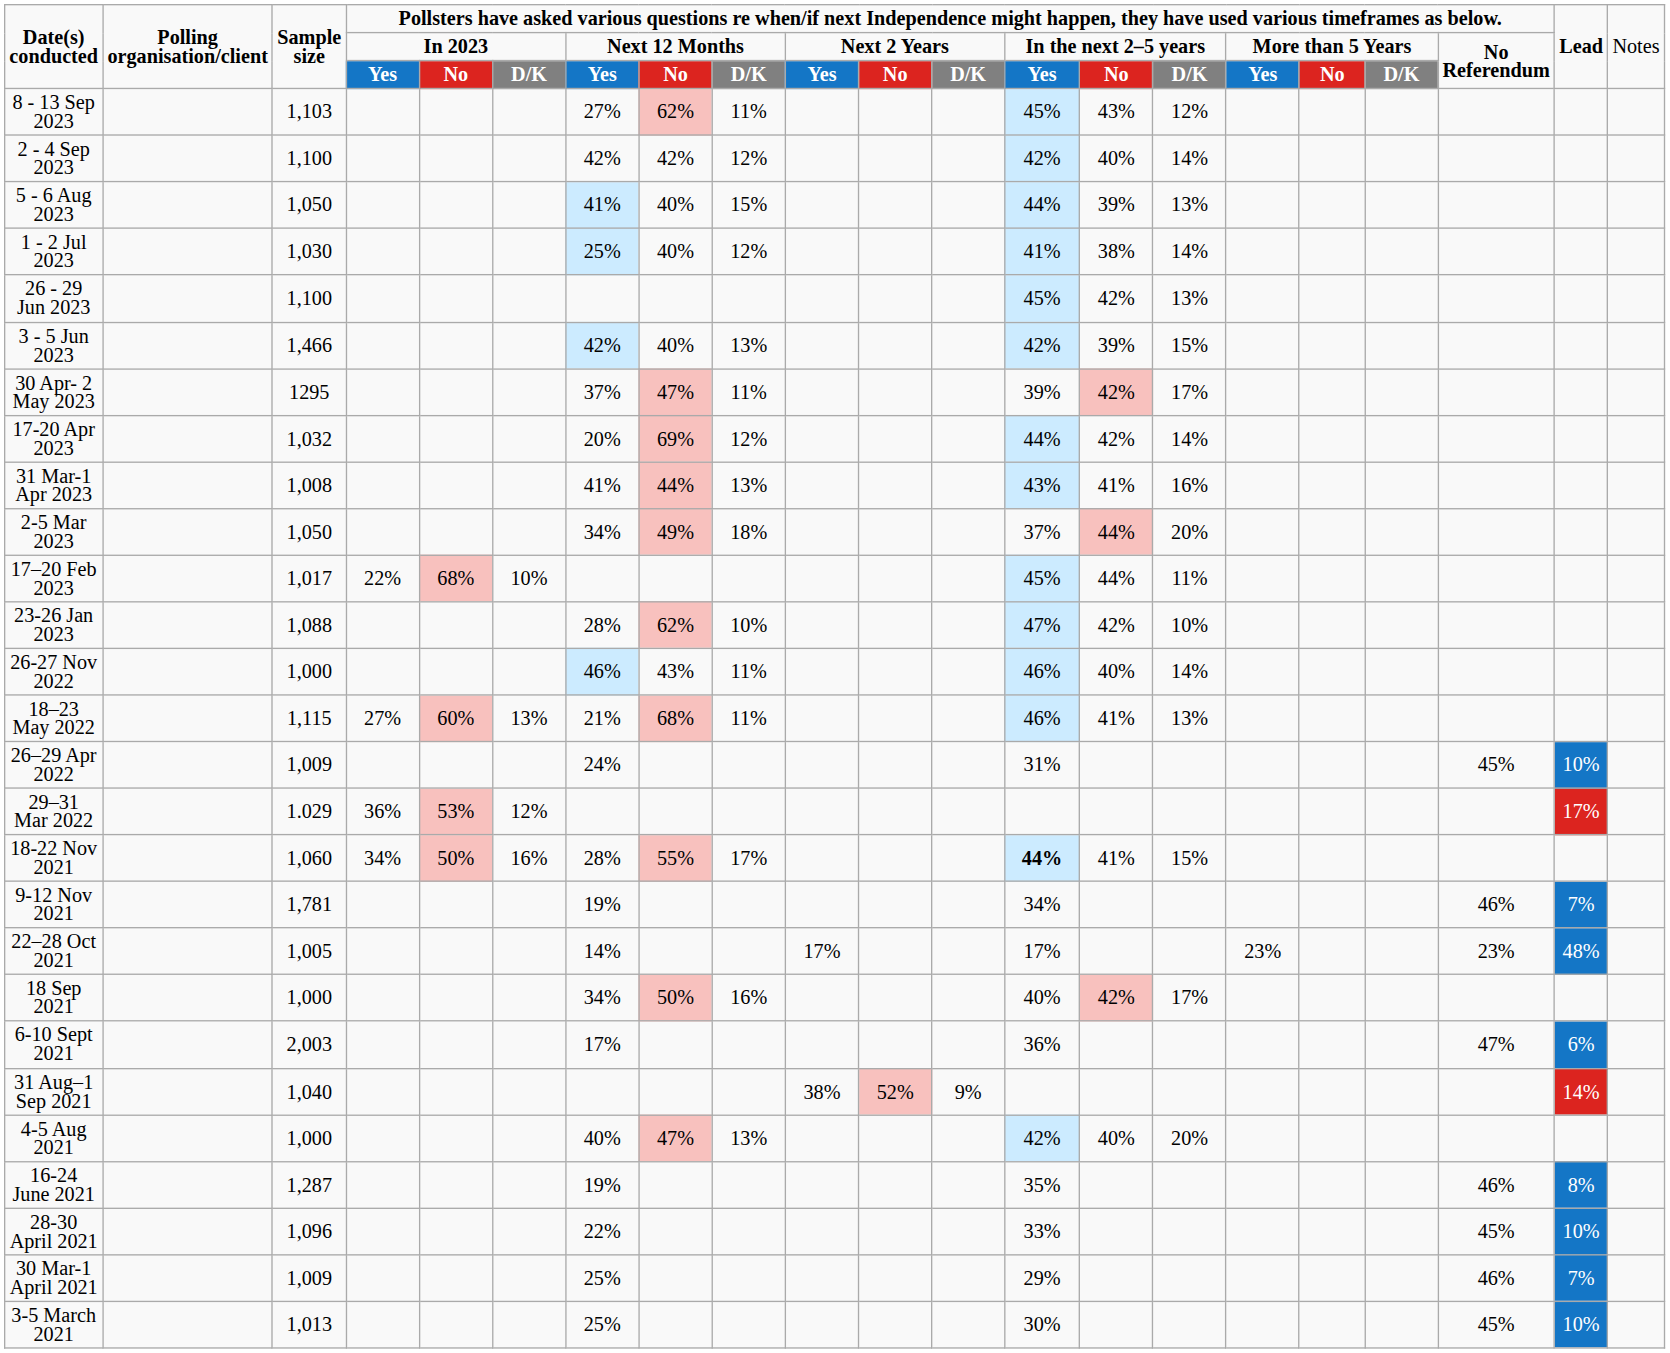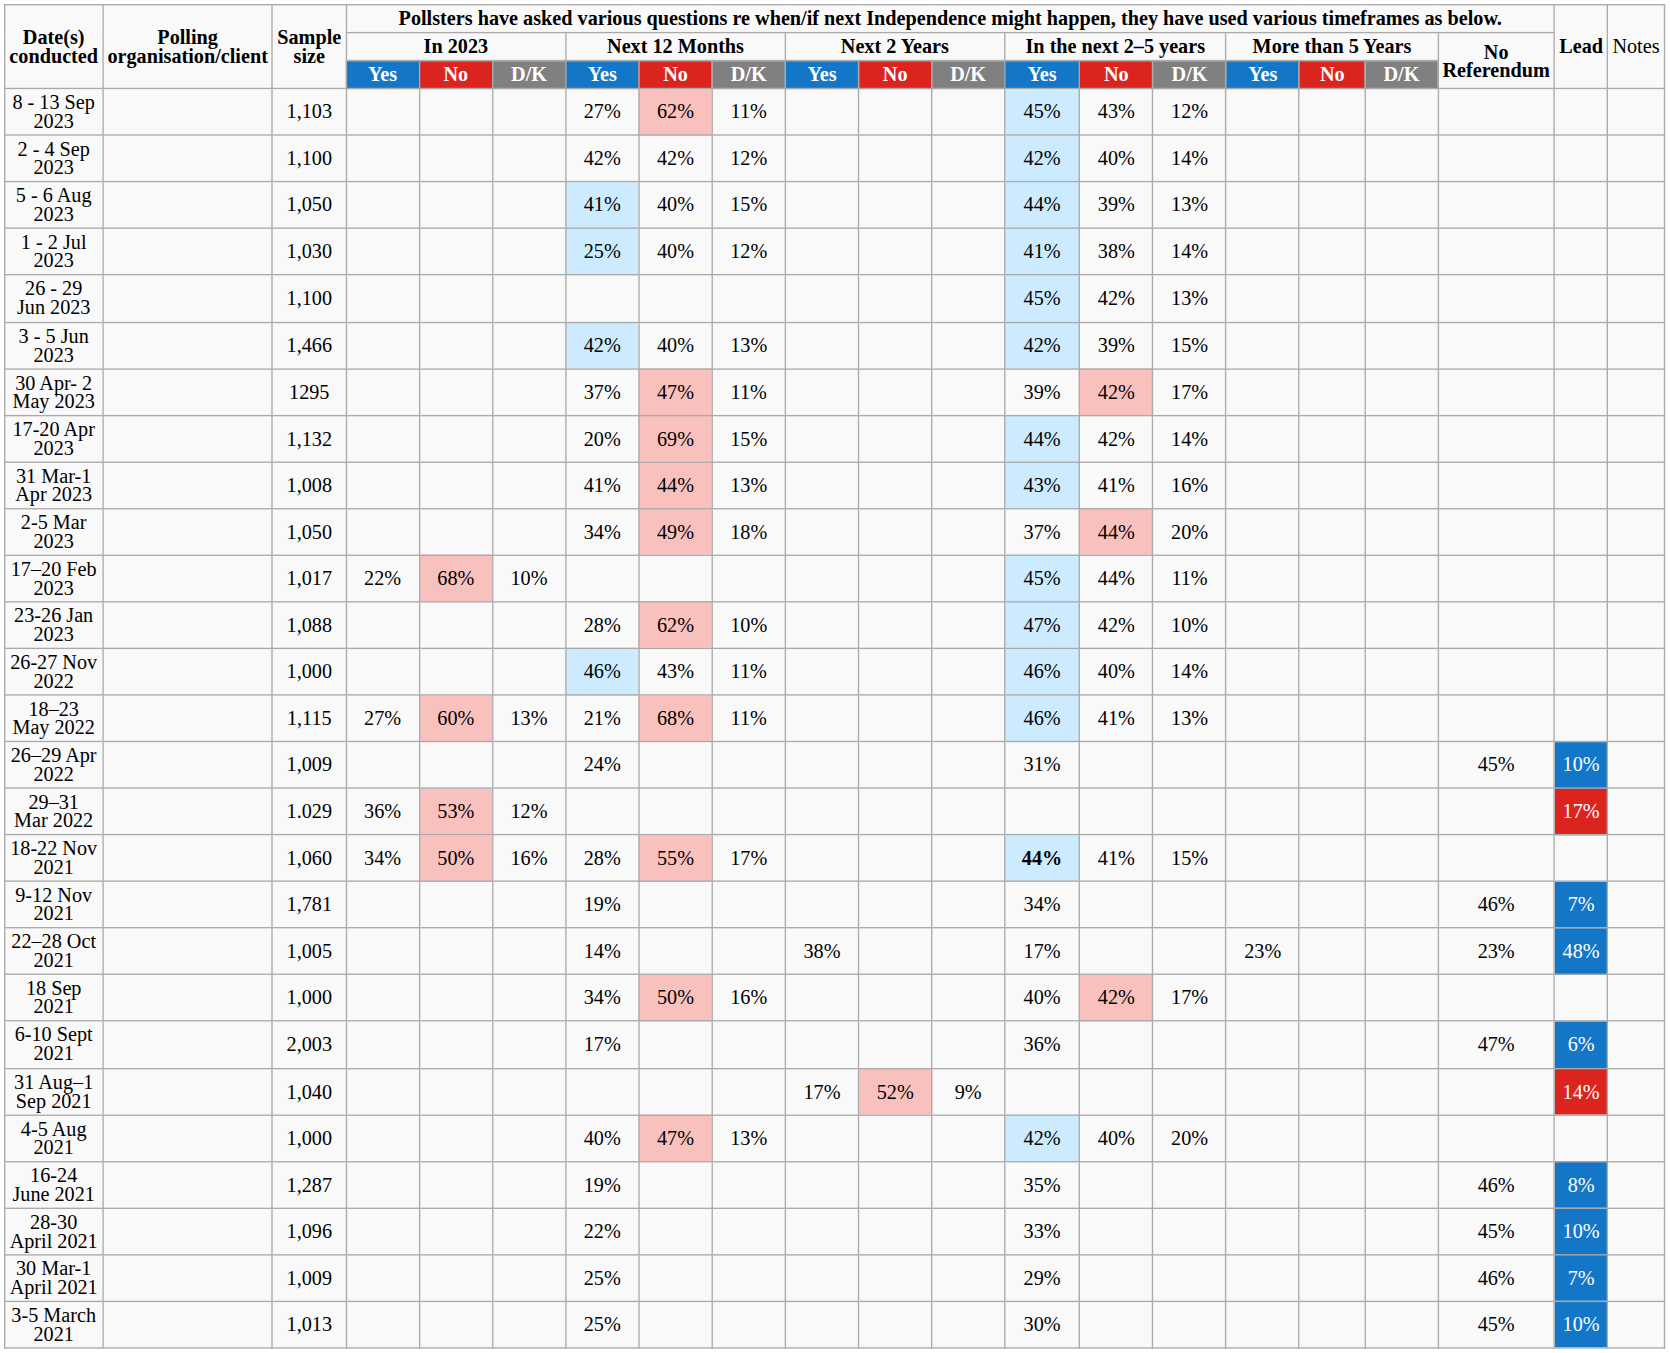(309, 438) 1,032 -> (309, 438) 1,132
(749, 438) 12% -> (749, 438) 15%
(822, 951) 17% -> (822, 951) 38%
(822, 1091) 38% -> (822, 1091) 17%
